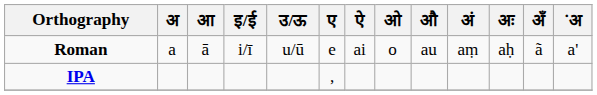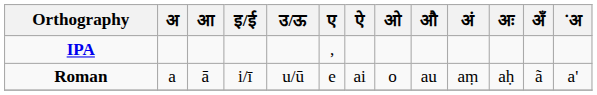rows swapped: (81, 49) <-> (81, 76)
